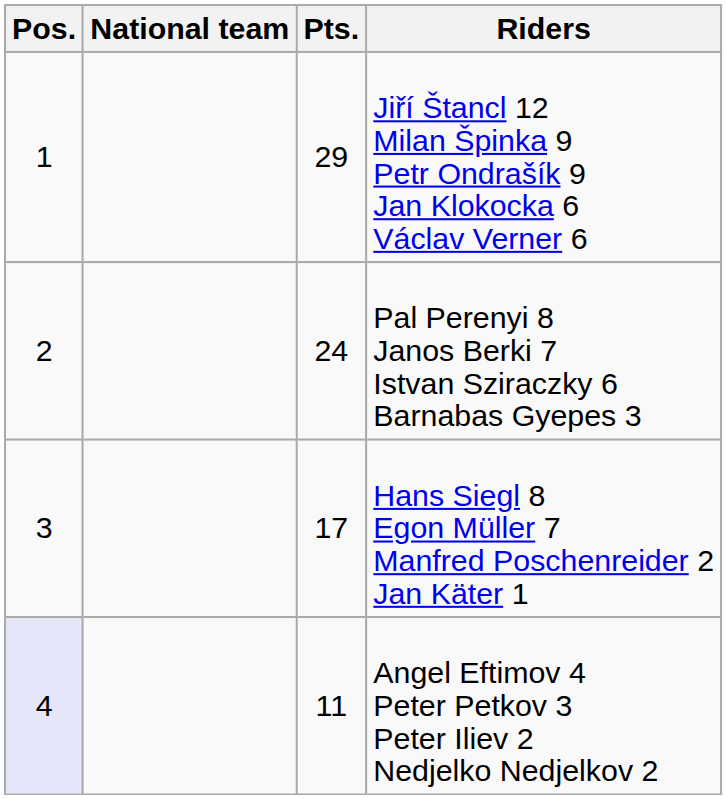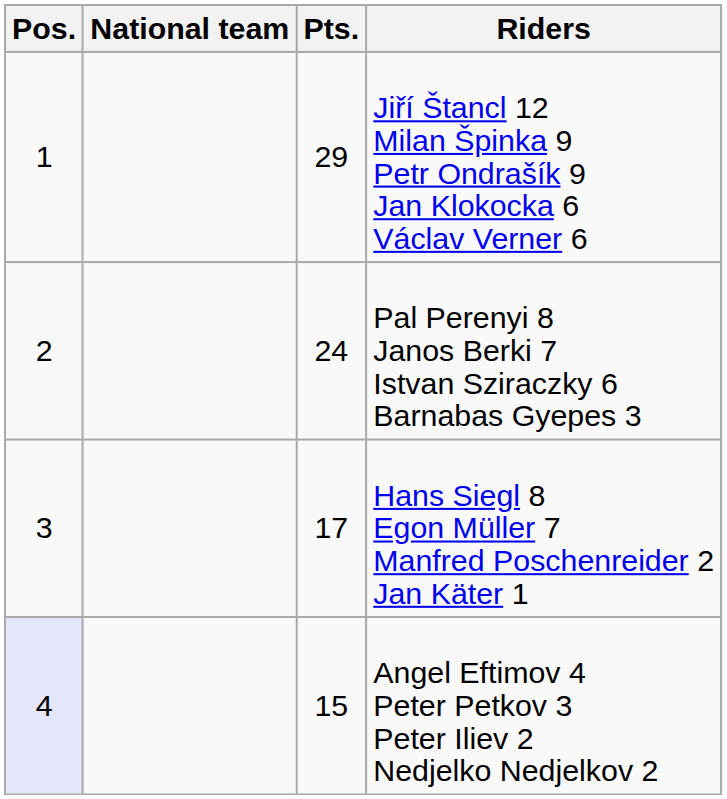(331, 705) 11 -> (331, 705) 15
